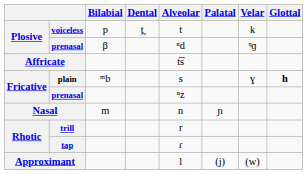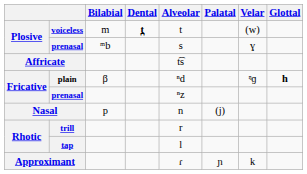(105, 29) p -> (105, 29) m
(142, 29) normal -> (142, 29) bold
(252, 29) k -> (252, 29) (w)
(105, 45) β -> (105, 45) ᵐb
(181, 45) ⁿd -> (181, 45) s
(252, 45) ᵑɡ -> (252, 45) ɣ
(105, 78) ᵐb -> (105, 78) β
(181, 78) s -> (181, 78) ⁿd
(252, 78) ɣ -> (252, 78) ᵑɡ
(105, 111) m -> (105, 111) p
(220, 111) ɲ -> (220, 111) (j)
(181, 144) ɾ -> (181, 144) l
(181, 161) l -> (181, 161) ɾ
(220, 161) (j) -> (220, 161) ɲ
(252, 161) (w) -> (252, 161) k
